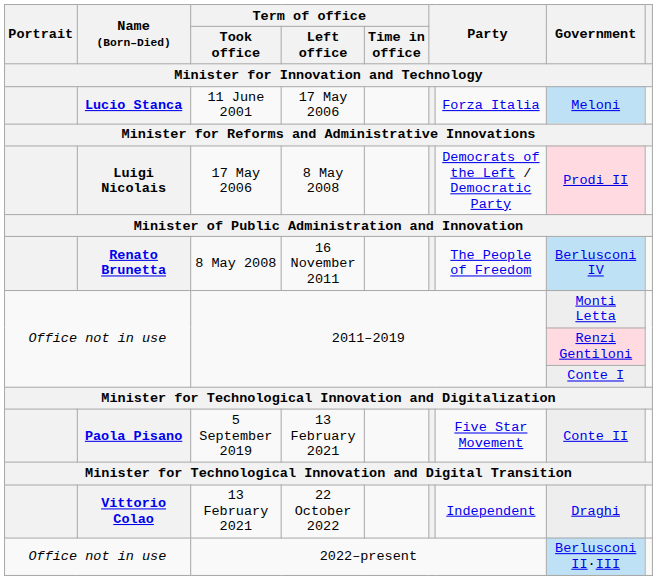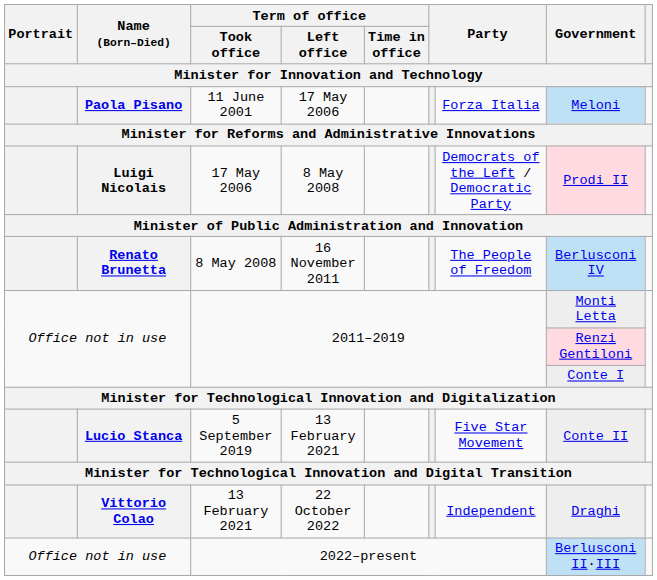(134, 105) Lucio Stanca -> (134, 105) Paola Pisano
(134, 436) Paola Pisano -> (134, 436) Lucio Stanca
